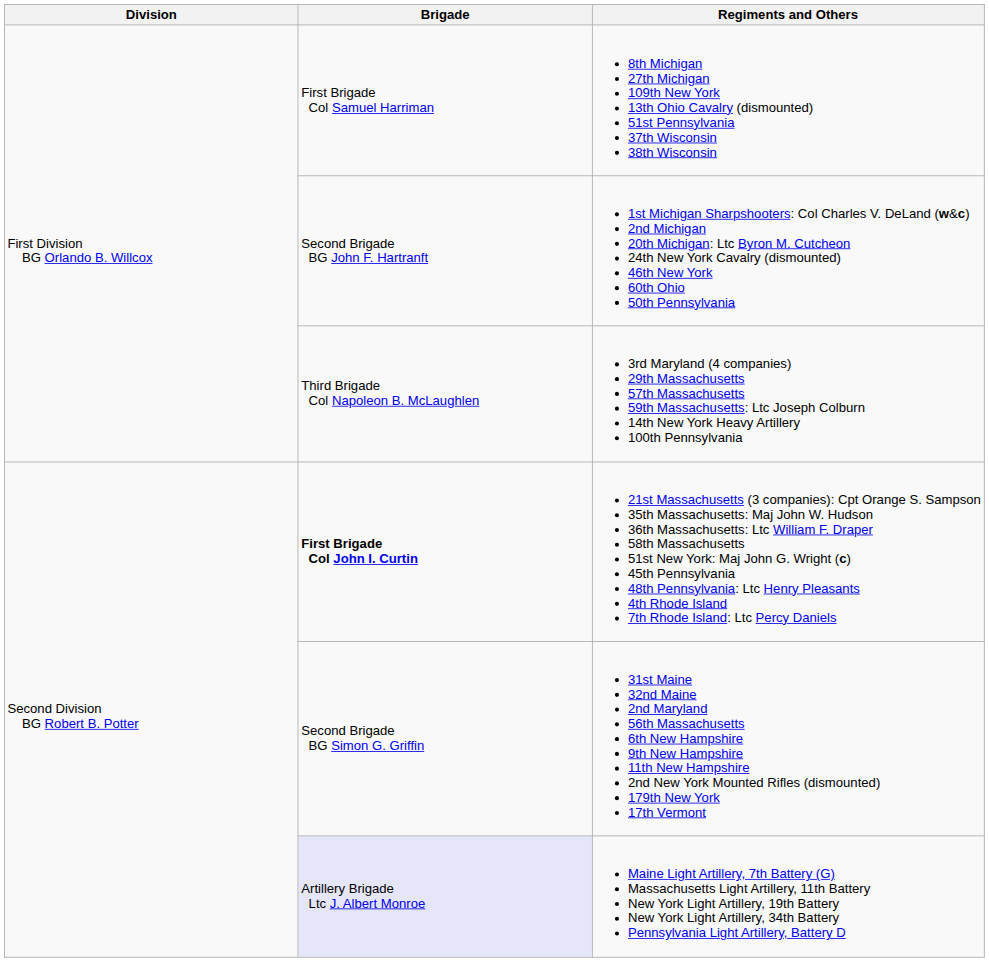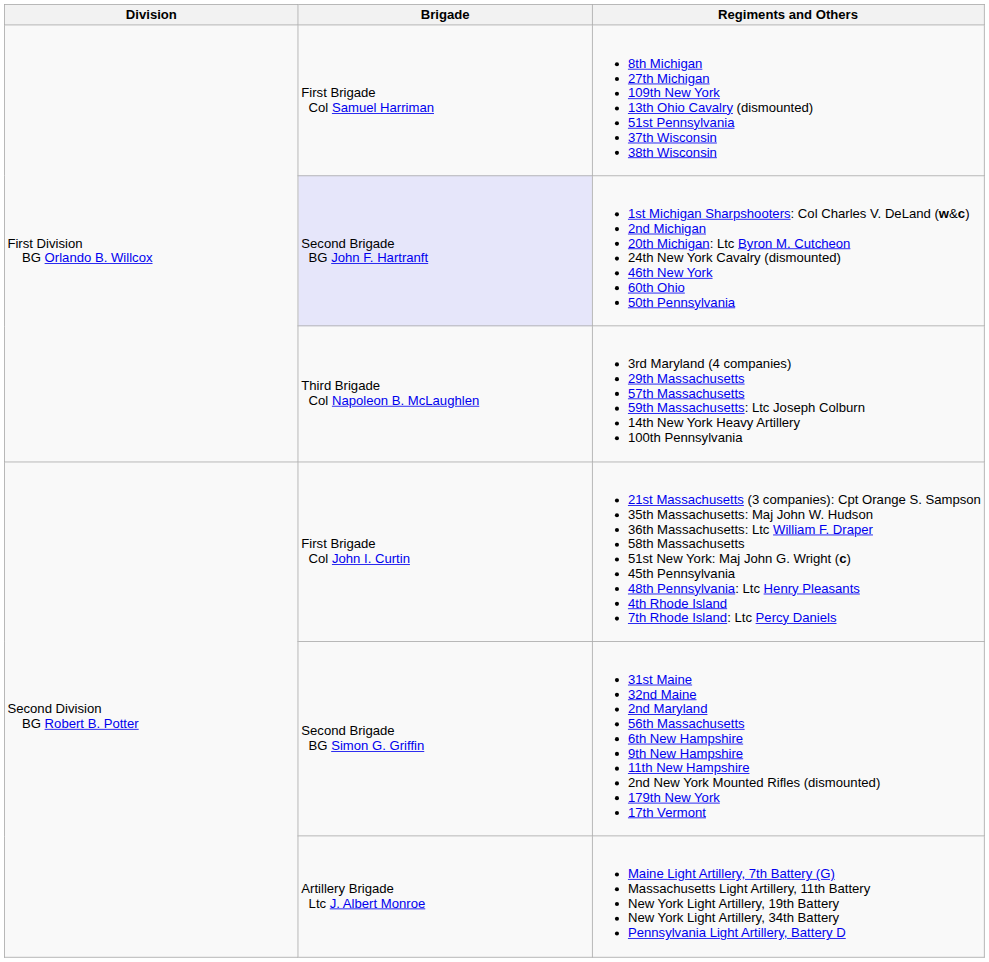(365, 250) no background -> (365, 250) lavender background
(360, 551) bold -> (356, 551) normal
(363, 896) lavender background -> (363, 896) no background
